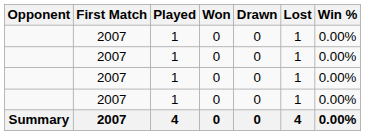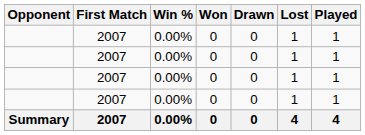columns swapped: (175, 15) <-> (338, 15)
